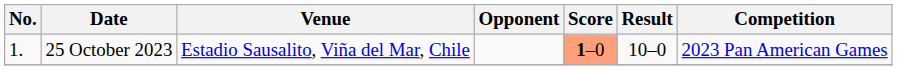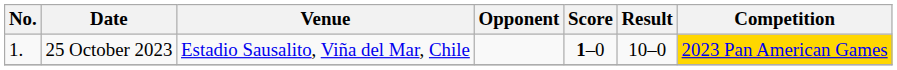(590, 49) lightsalmon background -> (590, 49) no background
(785, 49) no background -> (785, 49) gold background
